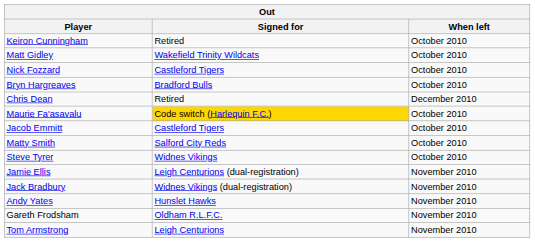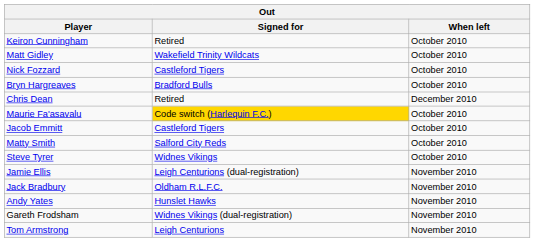(223, 187) Widnes Vikings (dual-registration) -> (188, 187) Oldham R.L.F.C.
(188, 216) Oldham R.L.F.C. -> (223, 216) Widnes Vikings (dual-registration)
